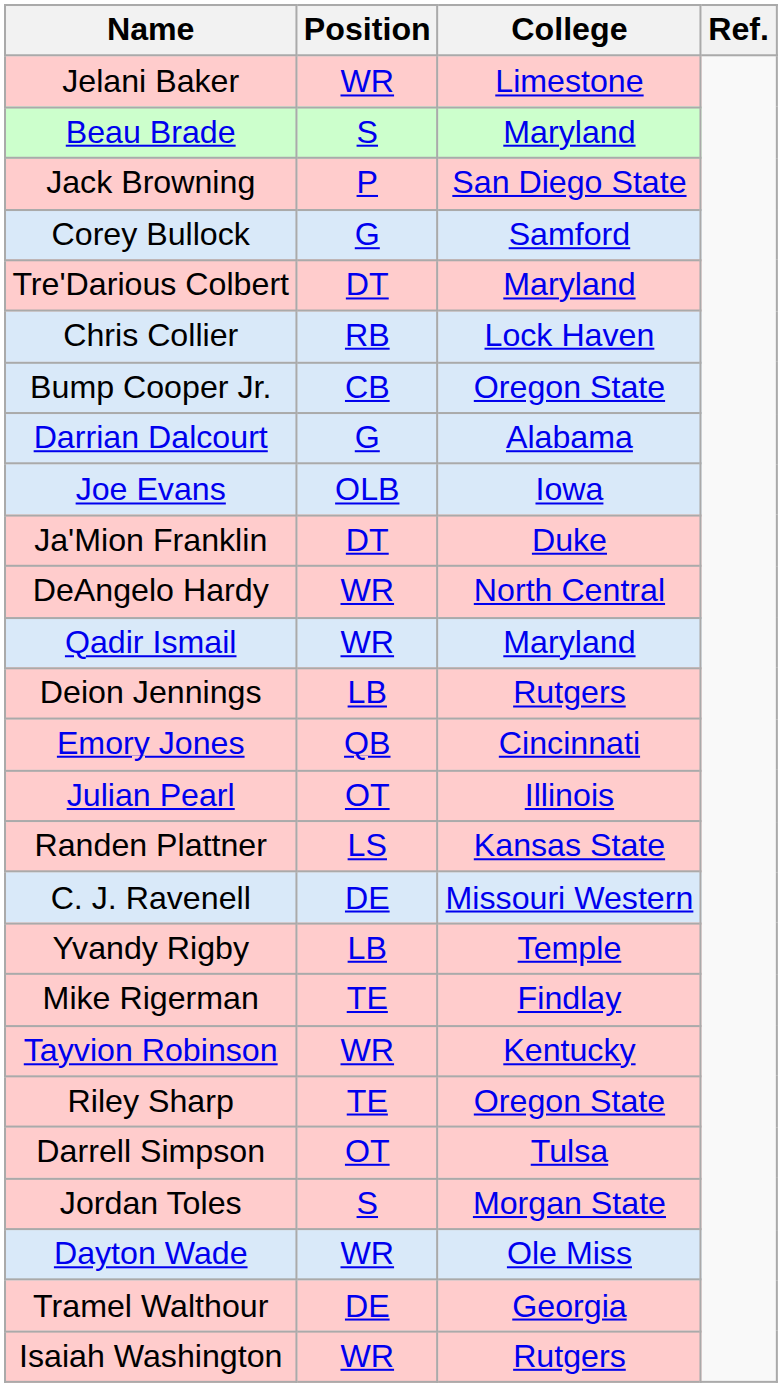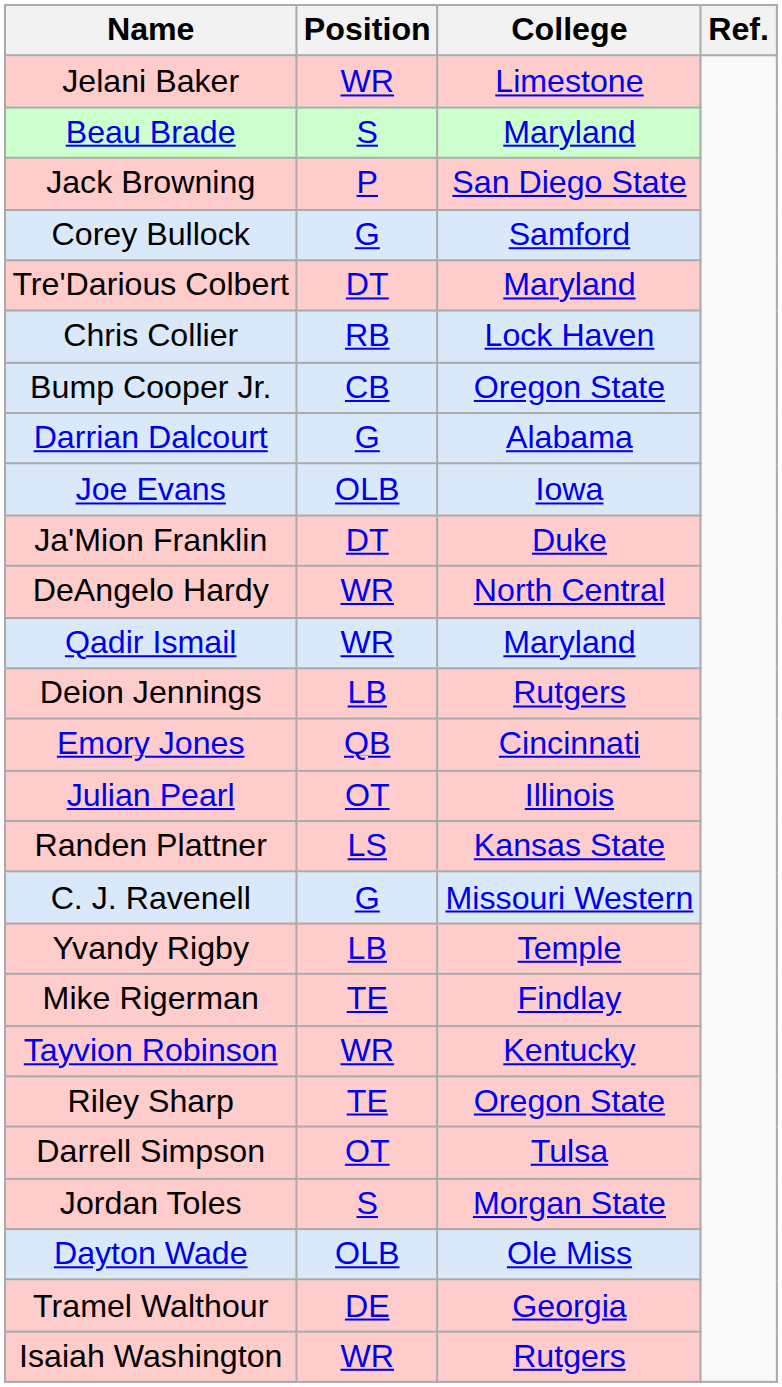(367, 897) DE -> (367, 897) G
(367, 1254) WR -> (367, 1254) OLB
